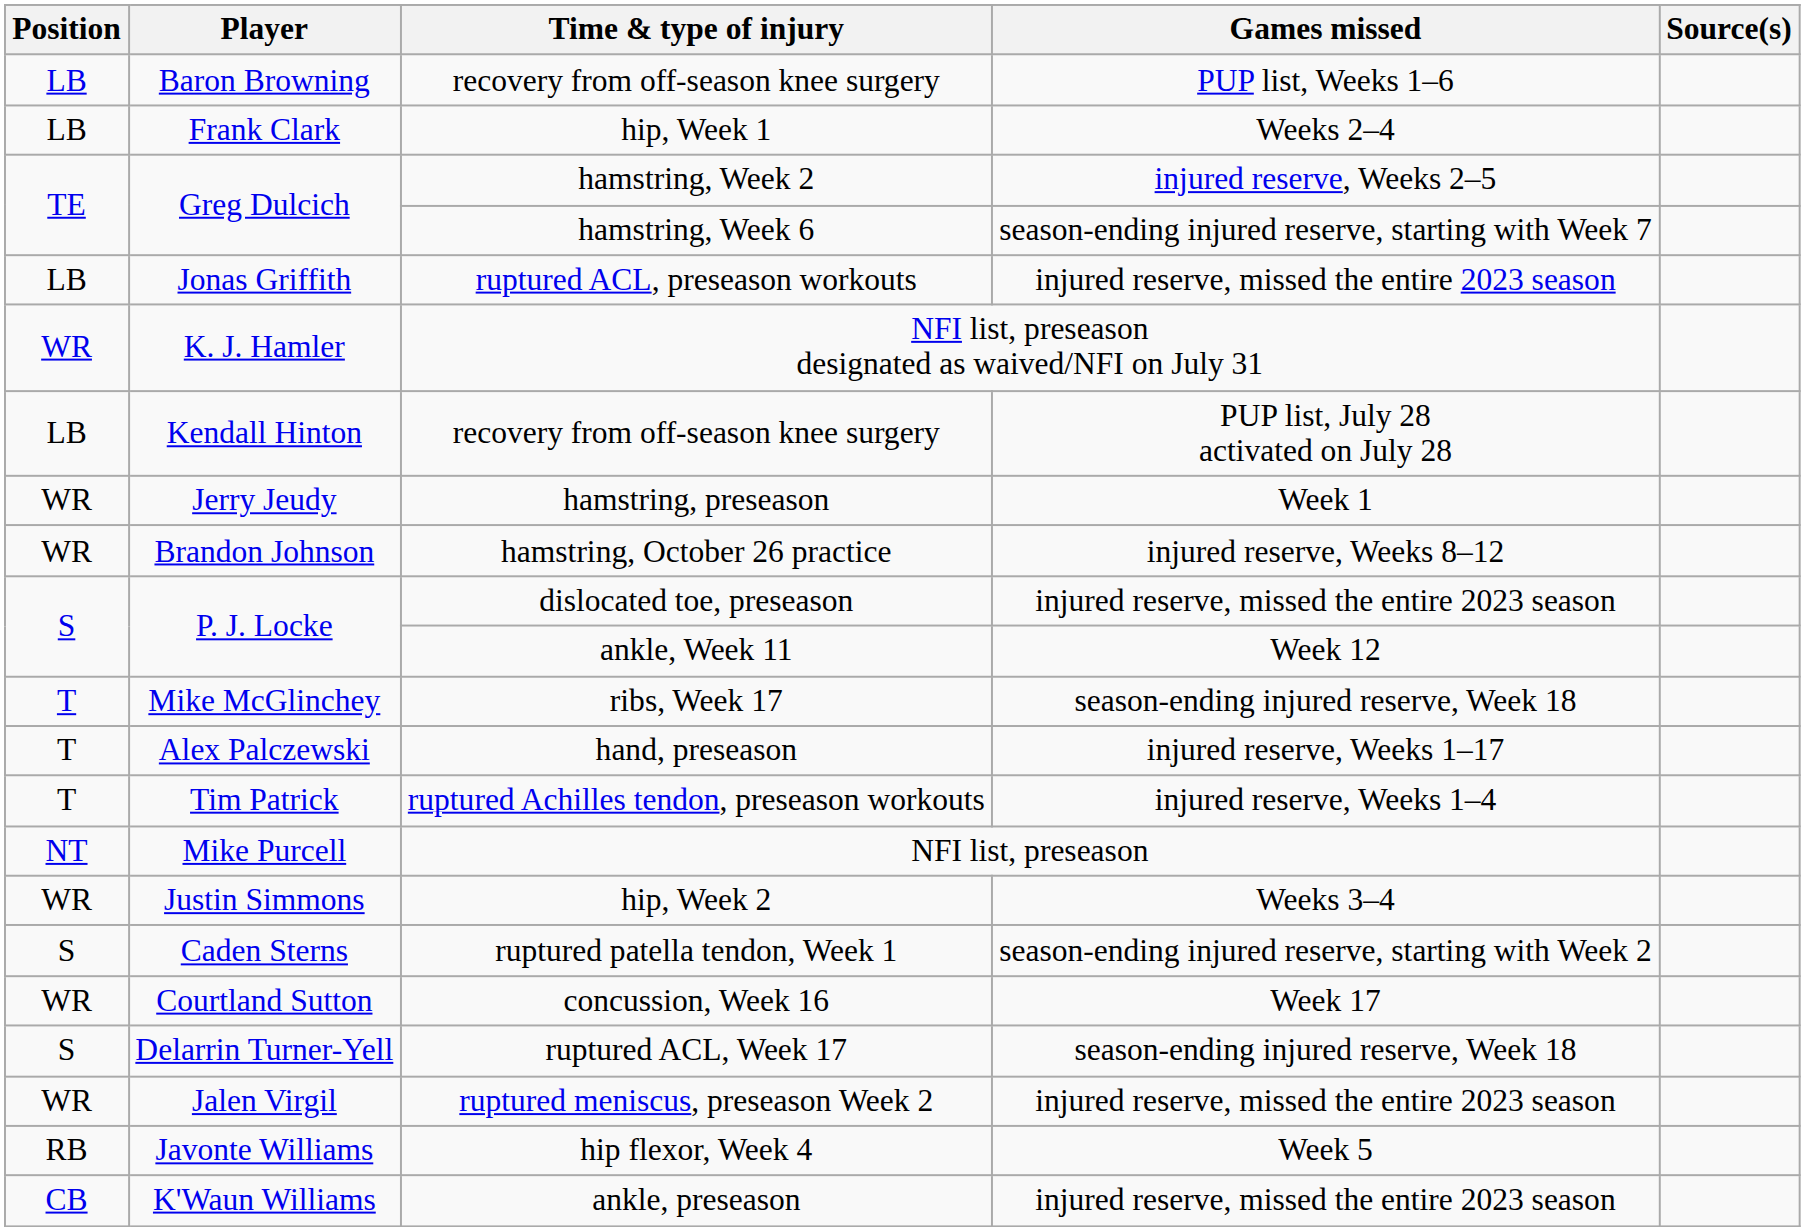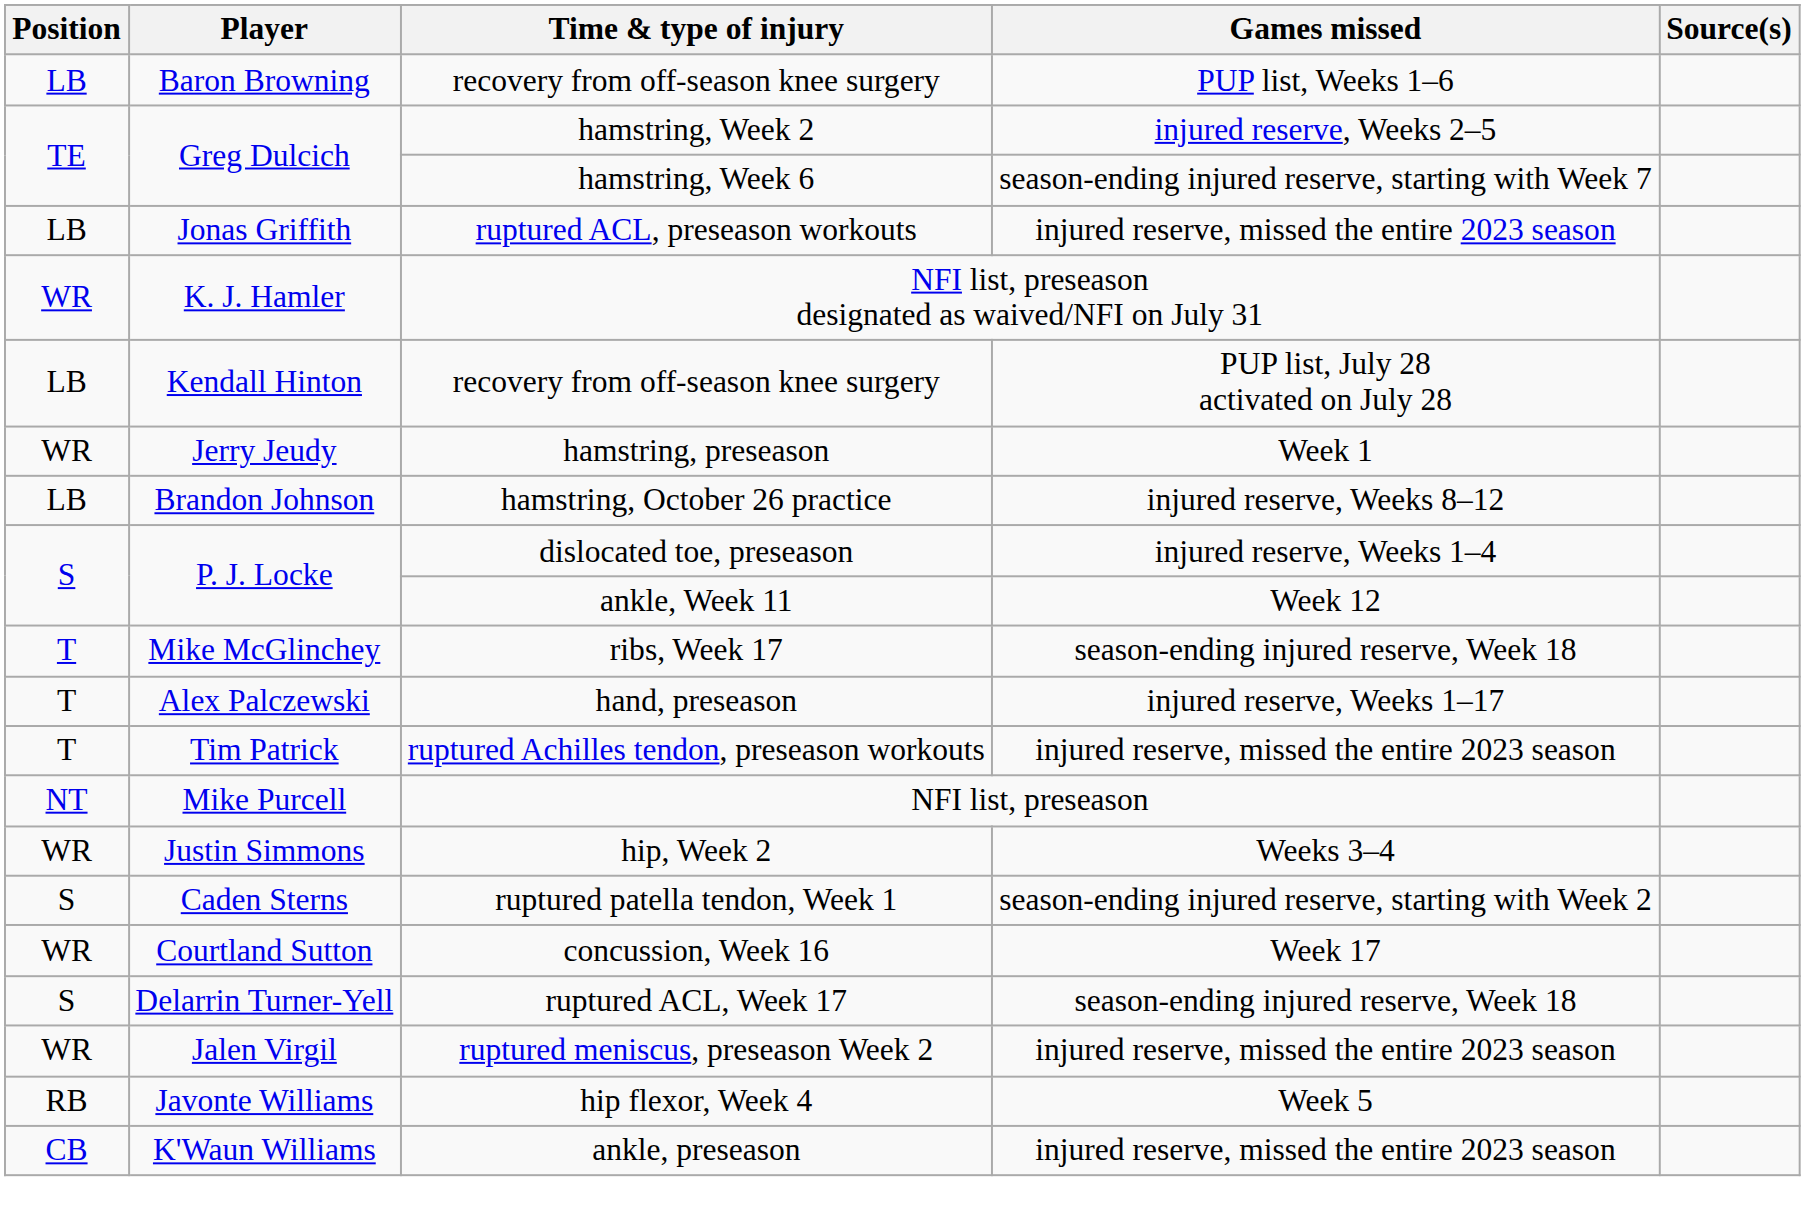- row: (264, 129)
(67, 550) WR -> (67, 500) LB
(1325, 600) injured reserve, missed the entire 2023 season -> (1326, 550) injured reserve, Weeks 1–4
(1326, 800) injured reserve, Weeks 1–4 -> (1325, 750) injured reserve, missed the entire 2023 season
